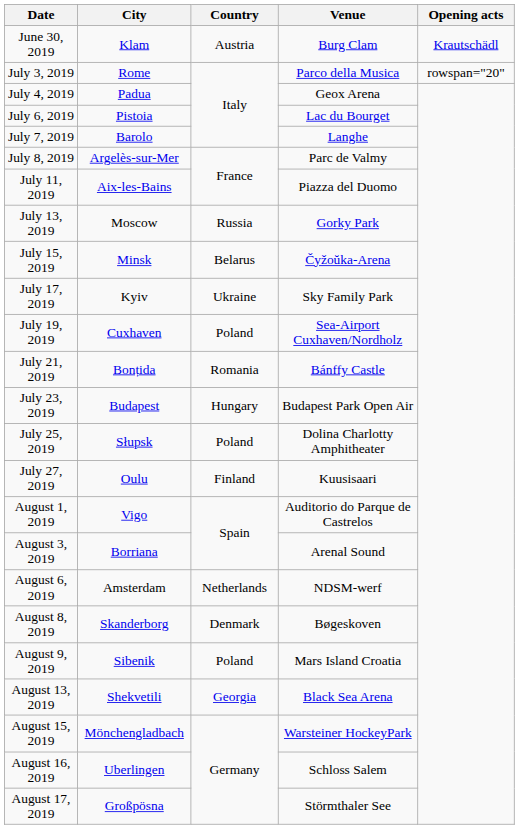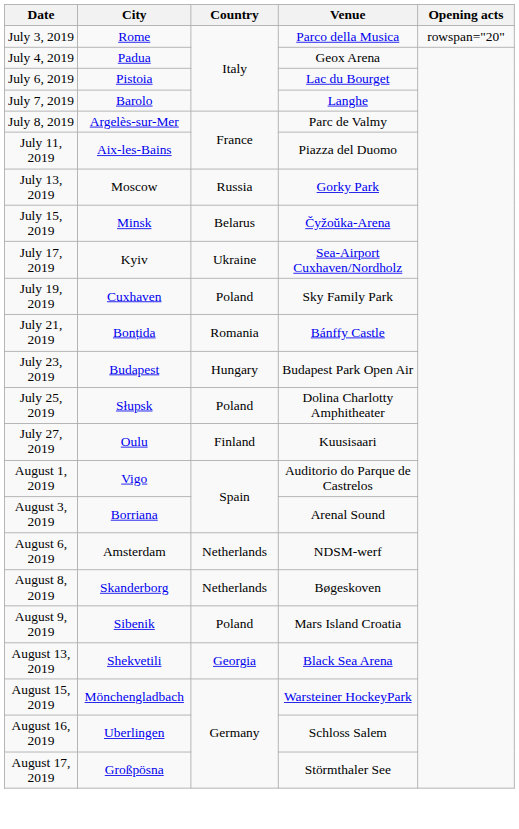- row: (41, 44)
(348, 296) Sky Family Park -> (348, 259) Sea-Airport Cuxhaven/Nordholz
(348, 332) Sea-Airport Cuxhaven/Nordholz -> (348, 296) Sky Family Park
(235, 624) Denmark -> (235, 587) Netherlands
